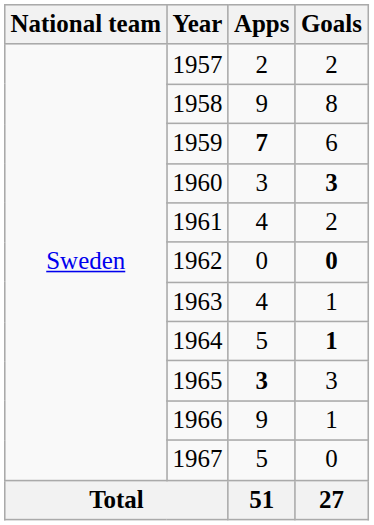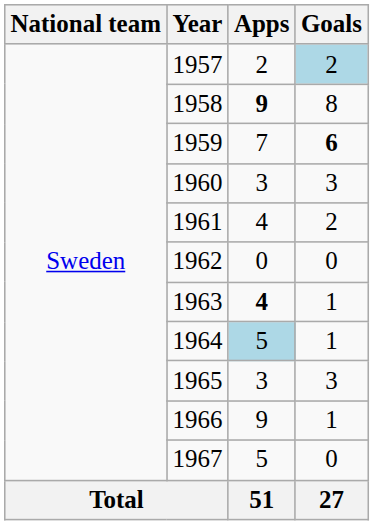(331, 63) no background -> (331, 63) lightblue background
(262, 103) normal -> (262, 103) bold
(262, 143) bold -> (262, 143) normal
(331, 143) normal -> (331, 143) bold
(331, 182) bold -> (331, 182) normal
(331, 261) bold -> (331, 261) normal
(262, 301) normal -> (262, 301) bold
(262, 340) no background -> (262, 340) lightblue background
(331, 340) bold -> (331, 340) normal
(262, 380) bold -> (262, 380) normal
